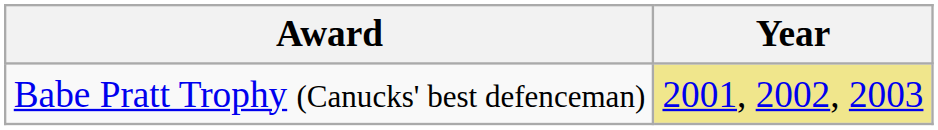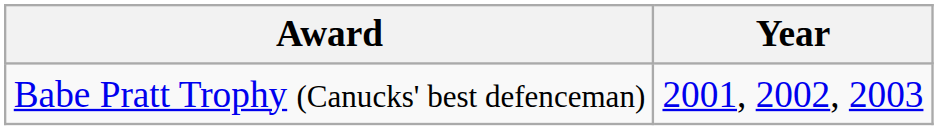(793, 93) khaki background -> (793, 93) no background
